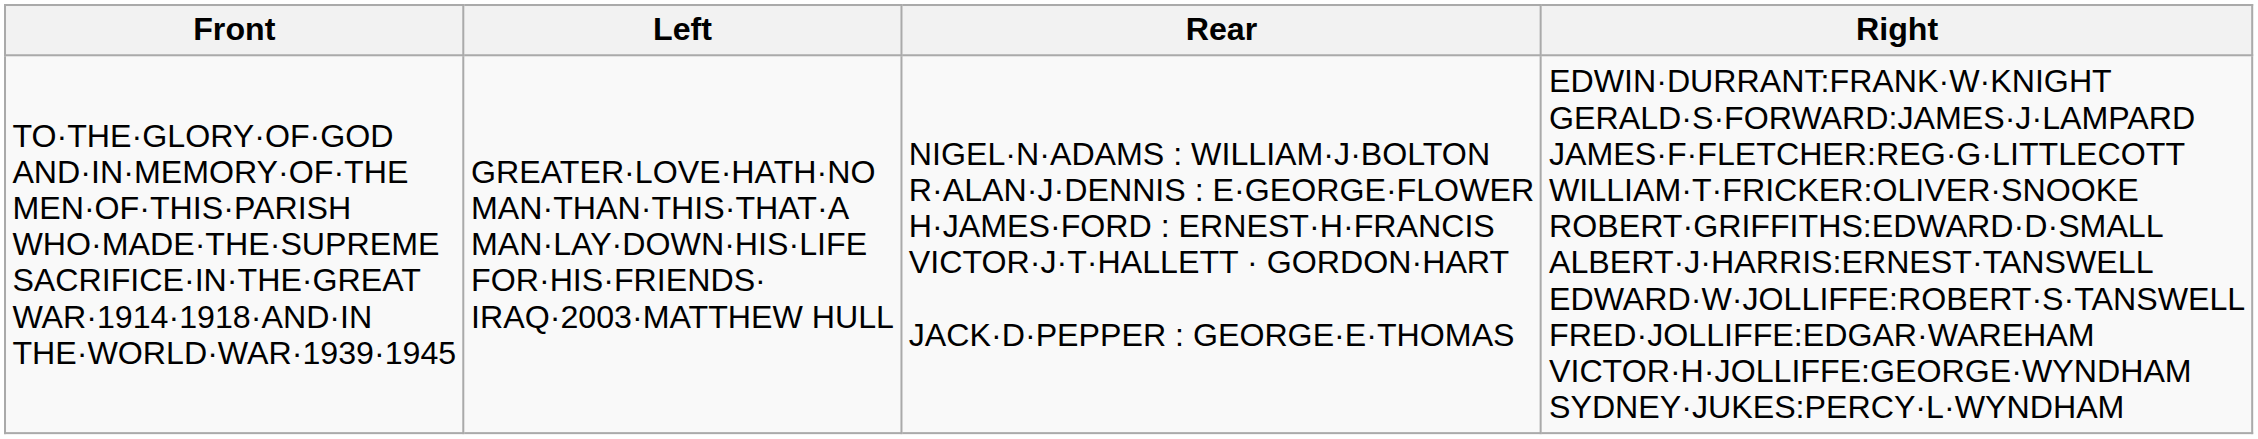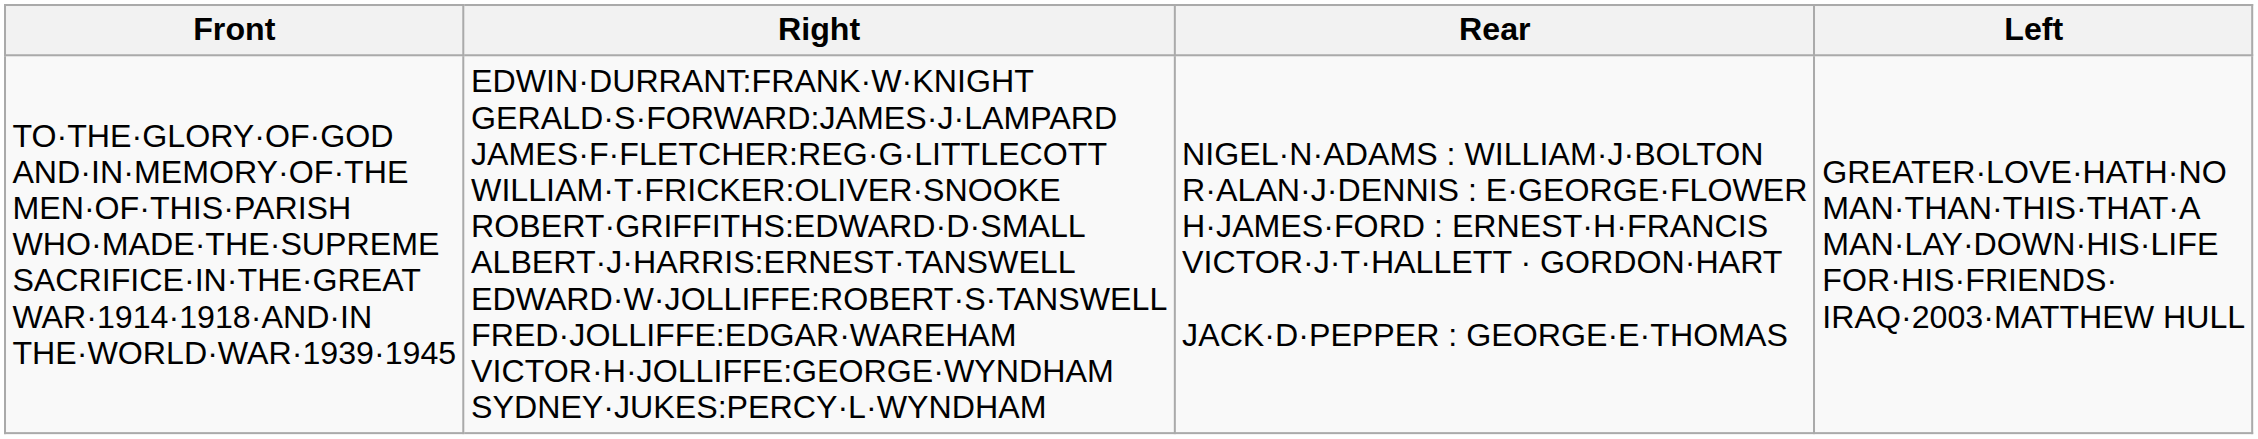columns swapped: (1897, 30) <-> (682, 30)
